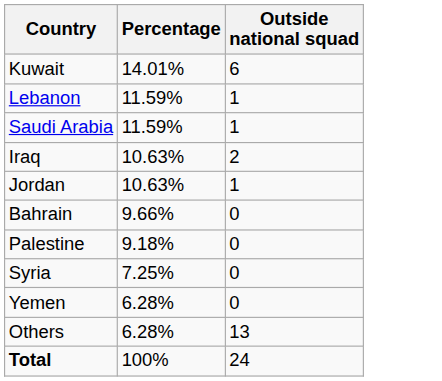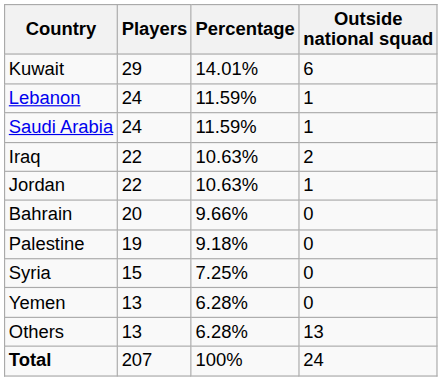+ column: (154, 29)
